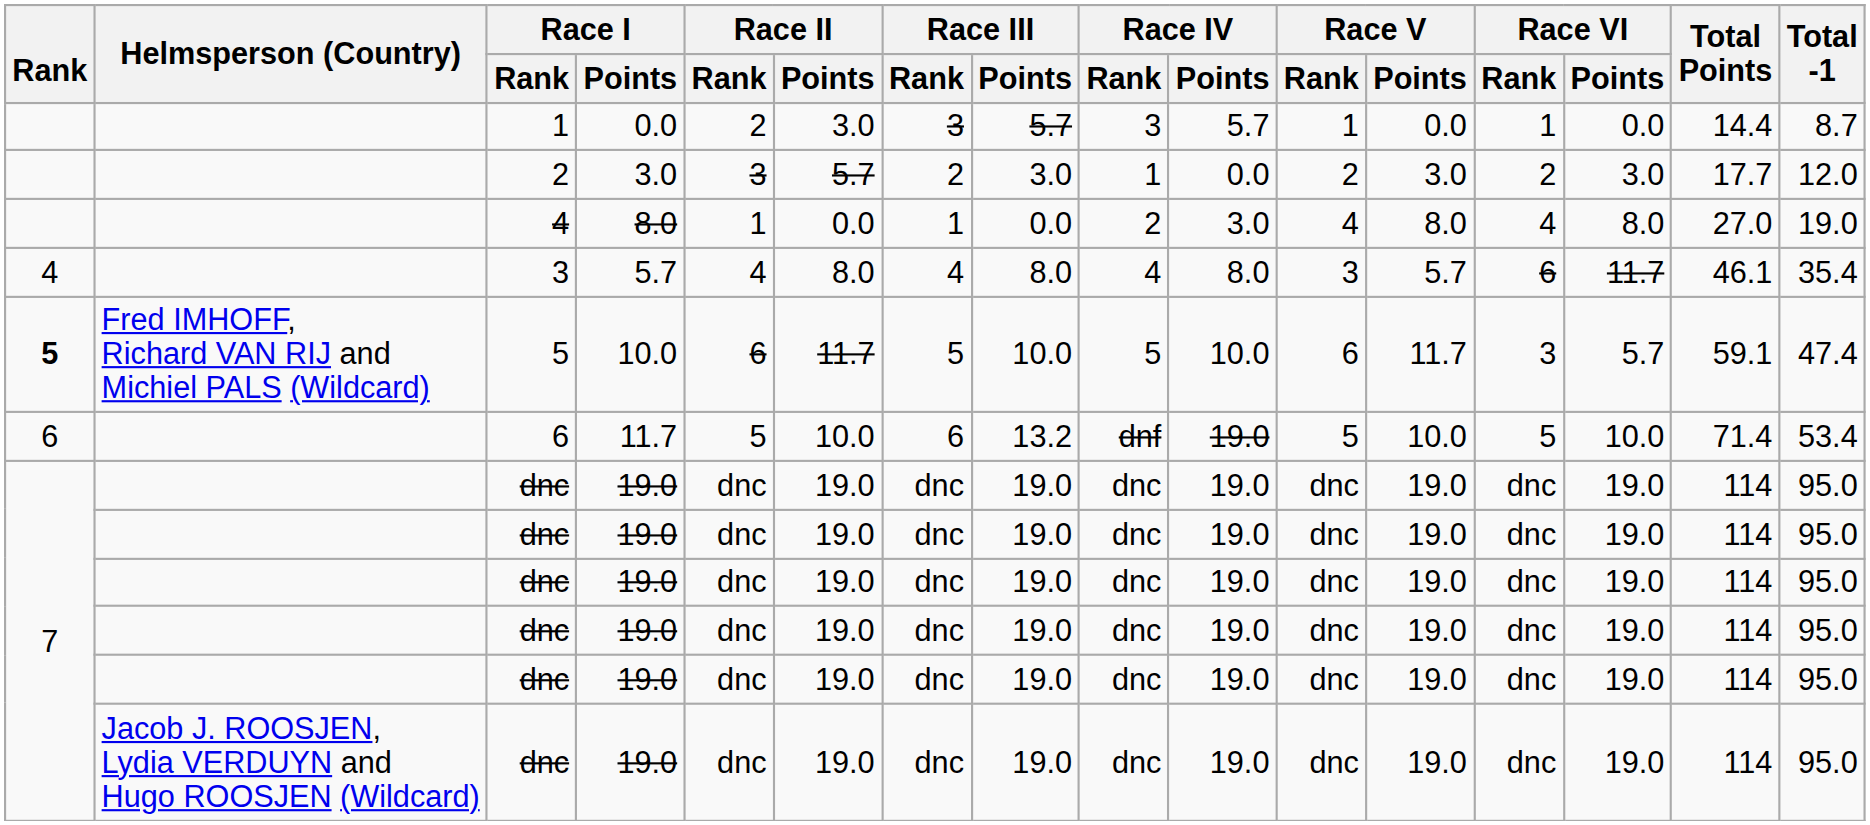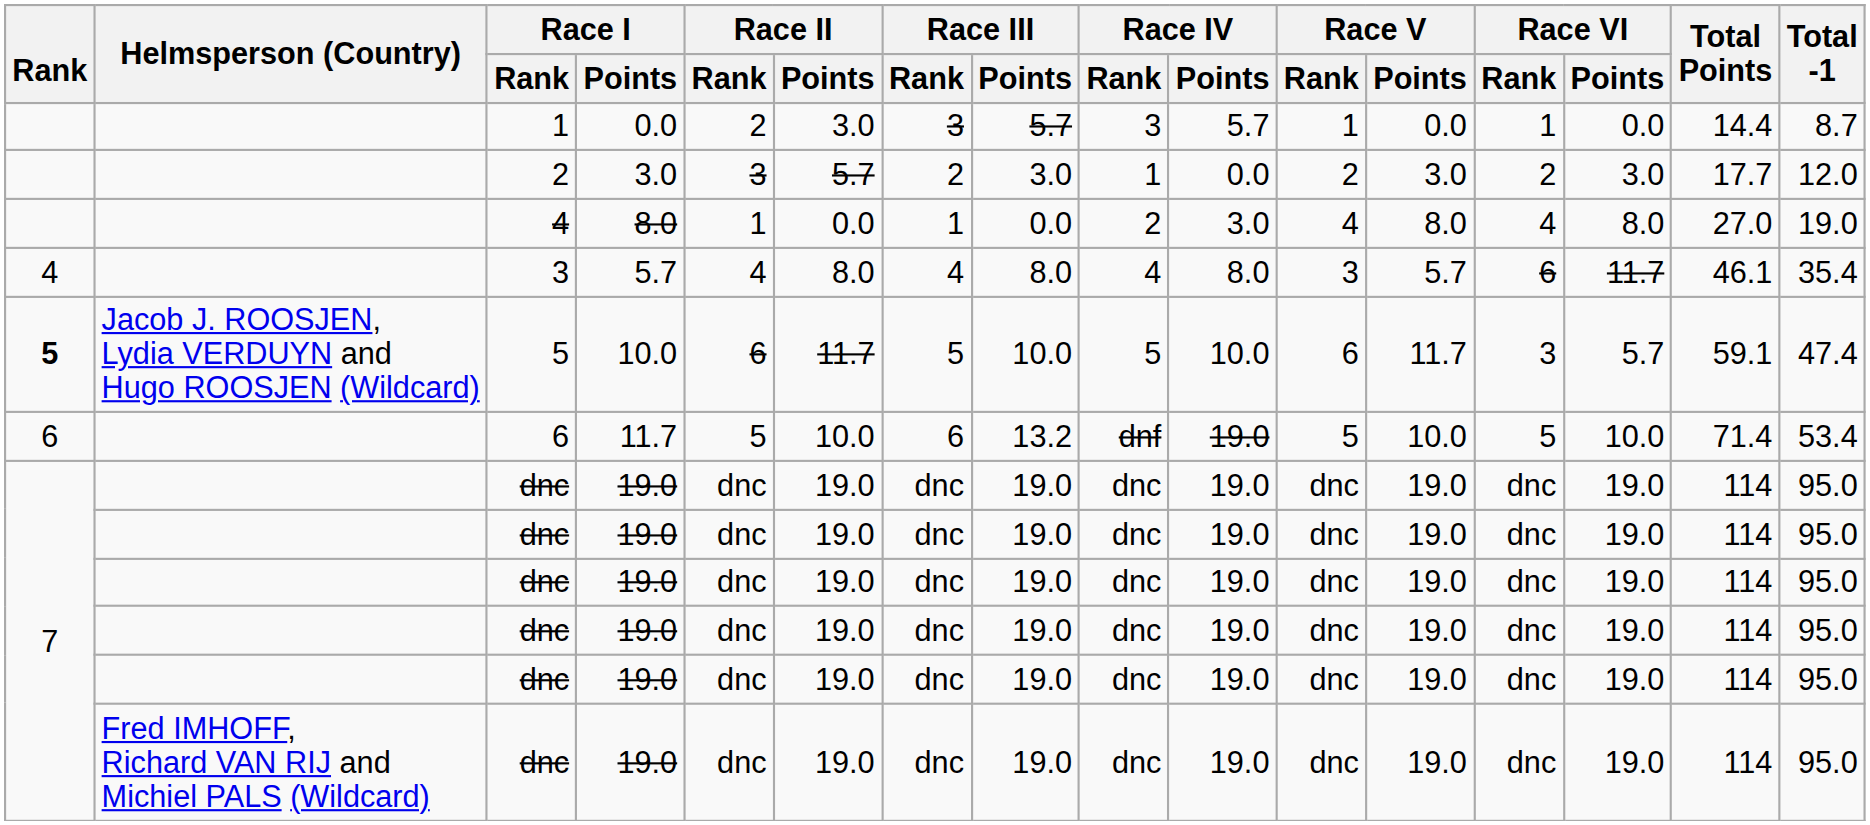(266, 355) Fred IMHOFF, Richard VAN RIJ and Michiel PALS (Wildcard) -> (291, 355) Jacob J. ROOSJEN, Lydia VERDUYN and Hugo ROOSJEN (Wildcard)
(291, 762) Jacob J. ROOSJEN, Lydia VERDUYN and Hugo ROOSJEN (Wildcard) -> (266, 762) Fred IMHOFF, Richard VAN RIJ and Michiel PALS (Wildcard)
